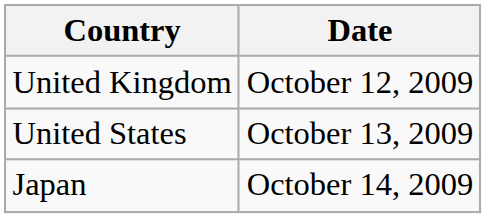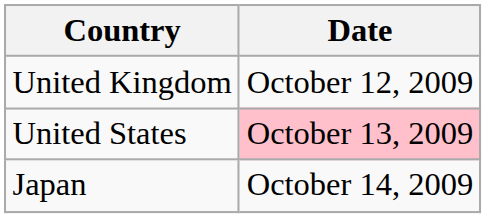(360, 133) no background -> (360, 133) pink background
